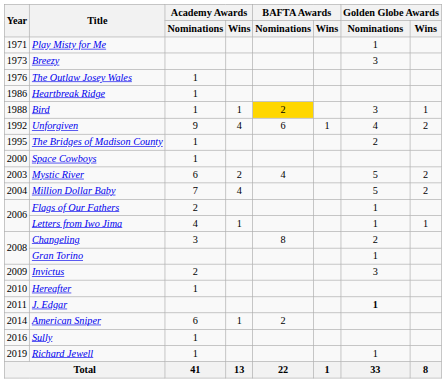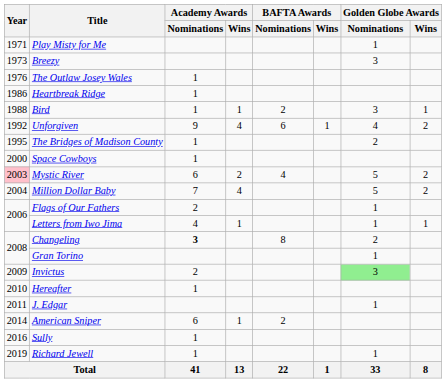(283, 110) gold background -> (283, 110) no background
(17, 175) no background -> (17, 175) pink background
(195, 239) normal -> (195, 239) bold
(375, 272) no background -> (375, 272) lightgreen background
(375, 304) bold -> (375, 304) normal
